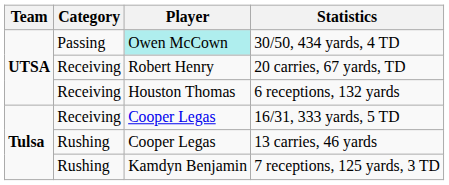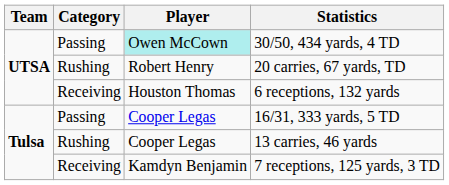(89, 67) Receiving -> (83, 67) Rushing
(89, 117) Receiving -> (81, 117) Passing
(83, 166) Rushing -> (89, 166) Receiving
